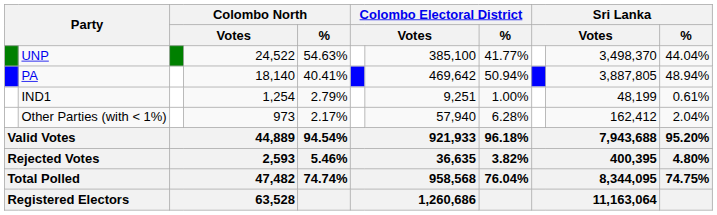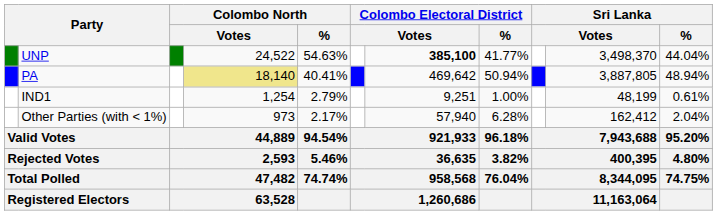(452, 55) normal -> (452, 55) bold
(275, 76) no background -> (275, 76) khaki background
